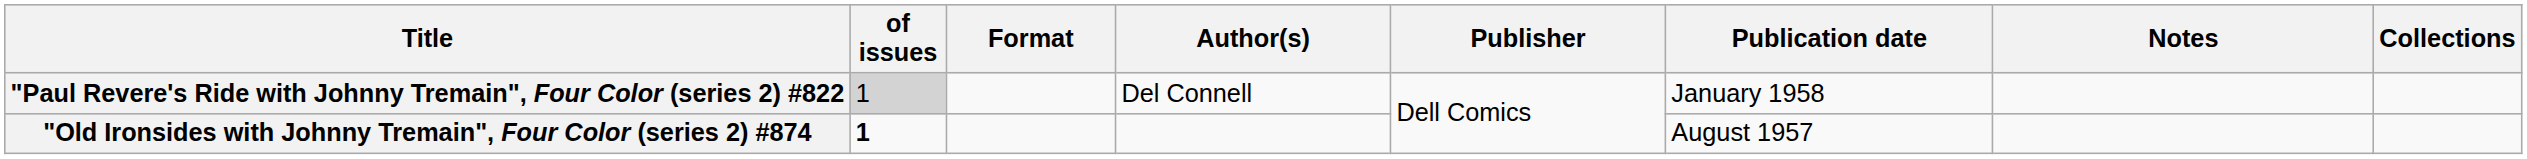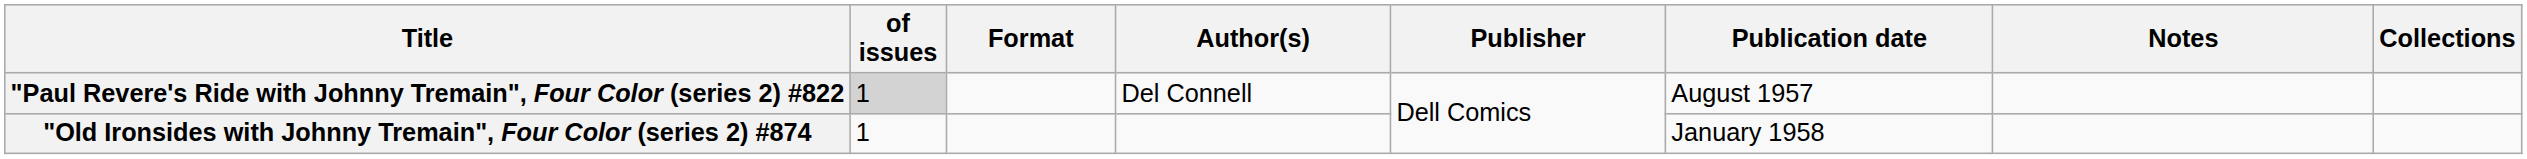(1748, 93) January 1958 -> (1742, 93) August 1957
(863, 133) bold -> (863, 133) normal
(1742, 133) August 1957 -> (1748, 133) January 1958
